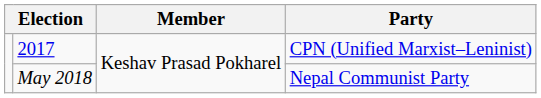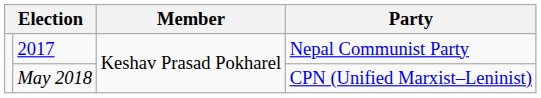(411, 48) CPN (Unified Marxist–Leninist) -> (379, 48) Nepal Communist Party
(379, 78) Nepal Communist Party -> (411, 78) CPN (Unified Marxist–Leninist)
